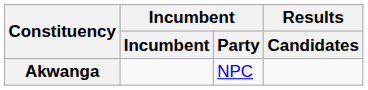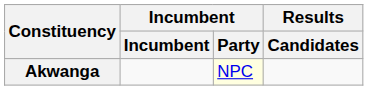(235, 71) no background -> (235, 71) lightyellow background
